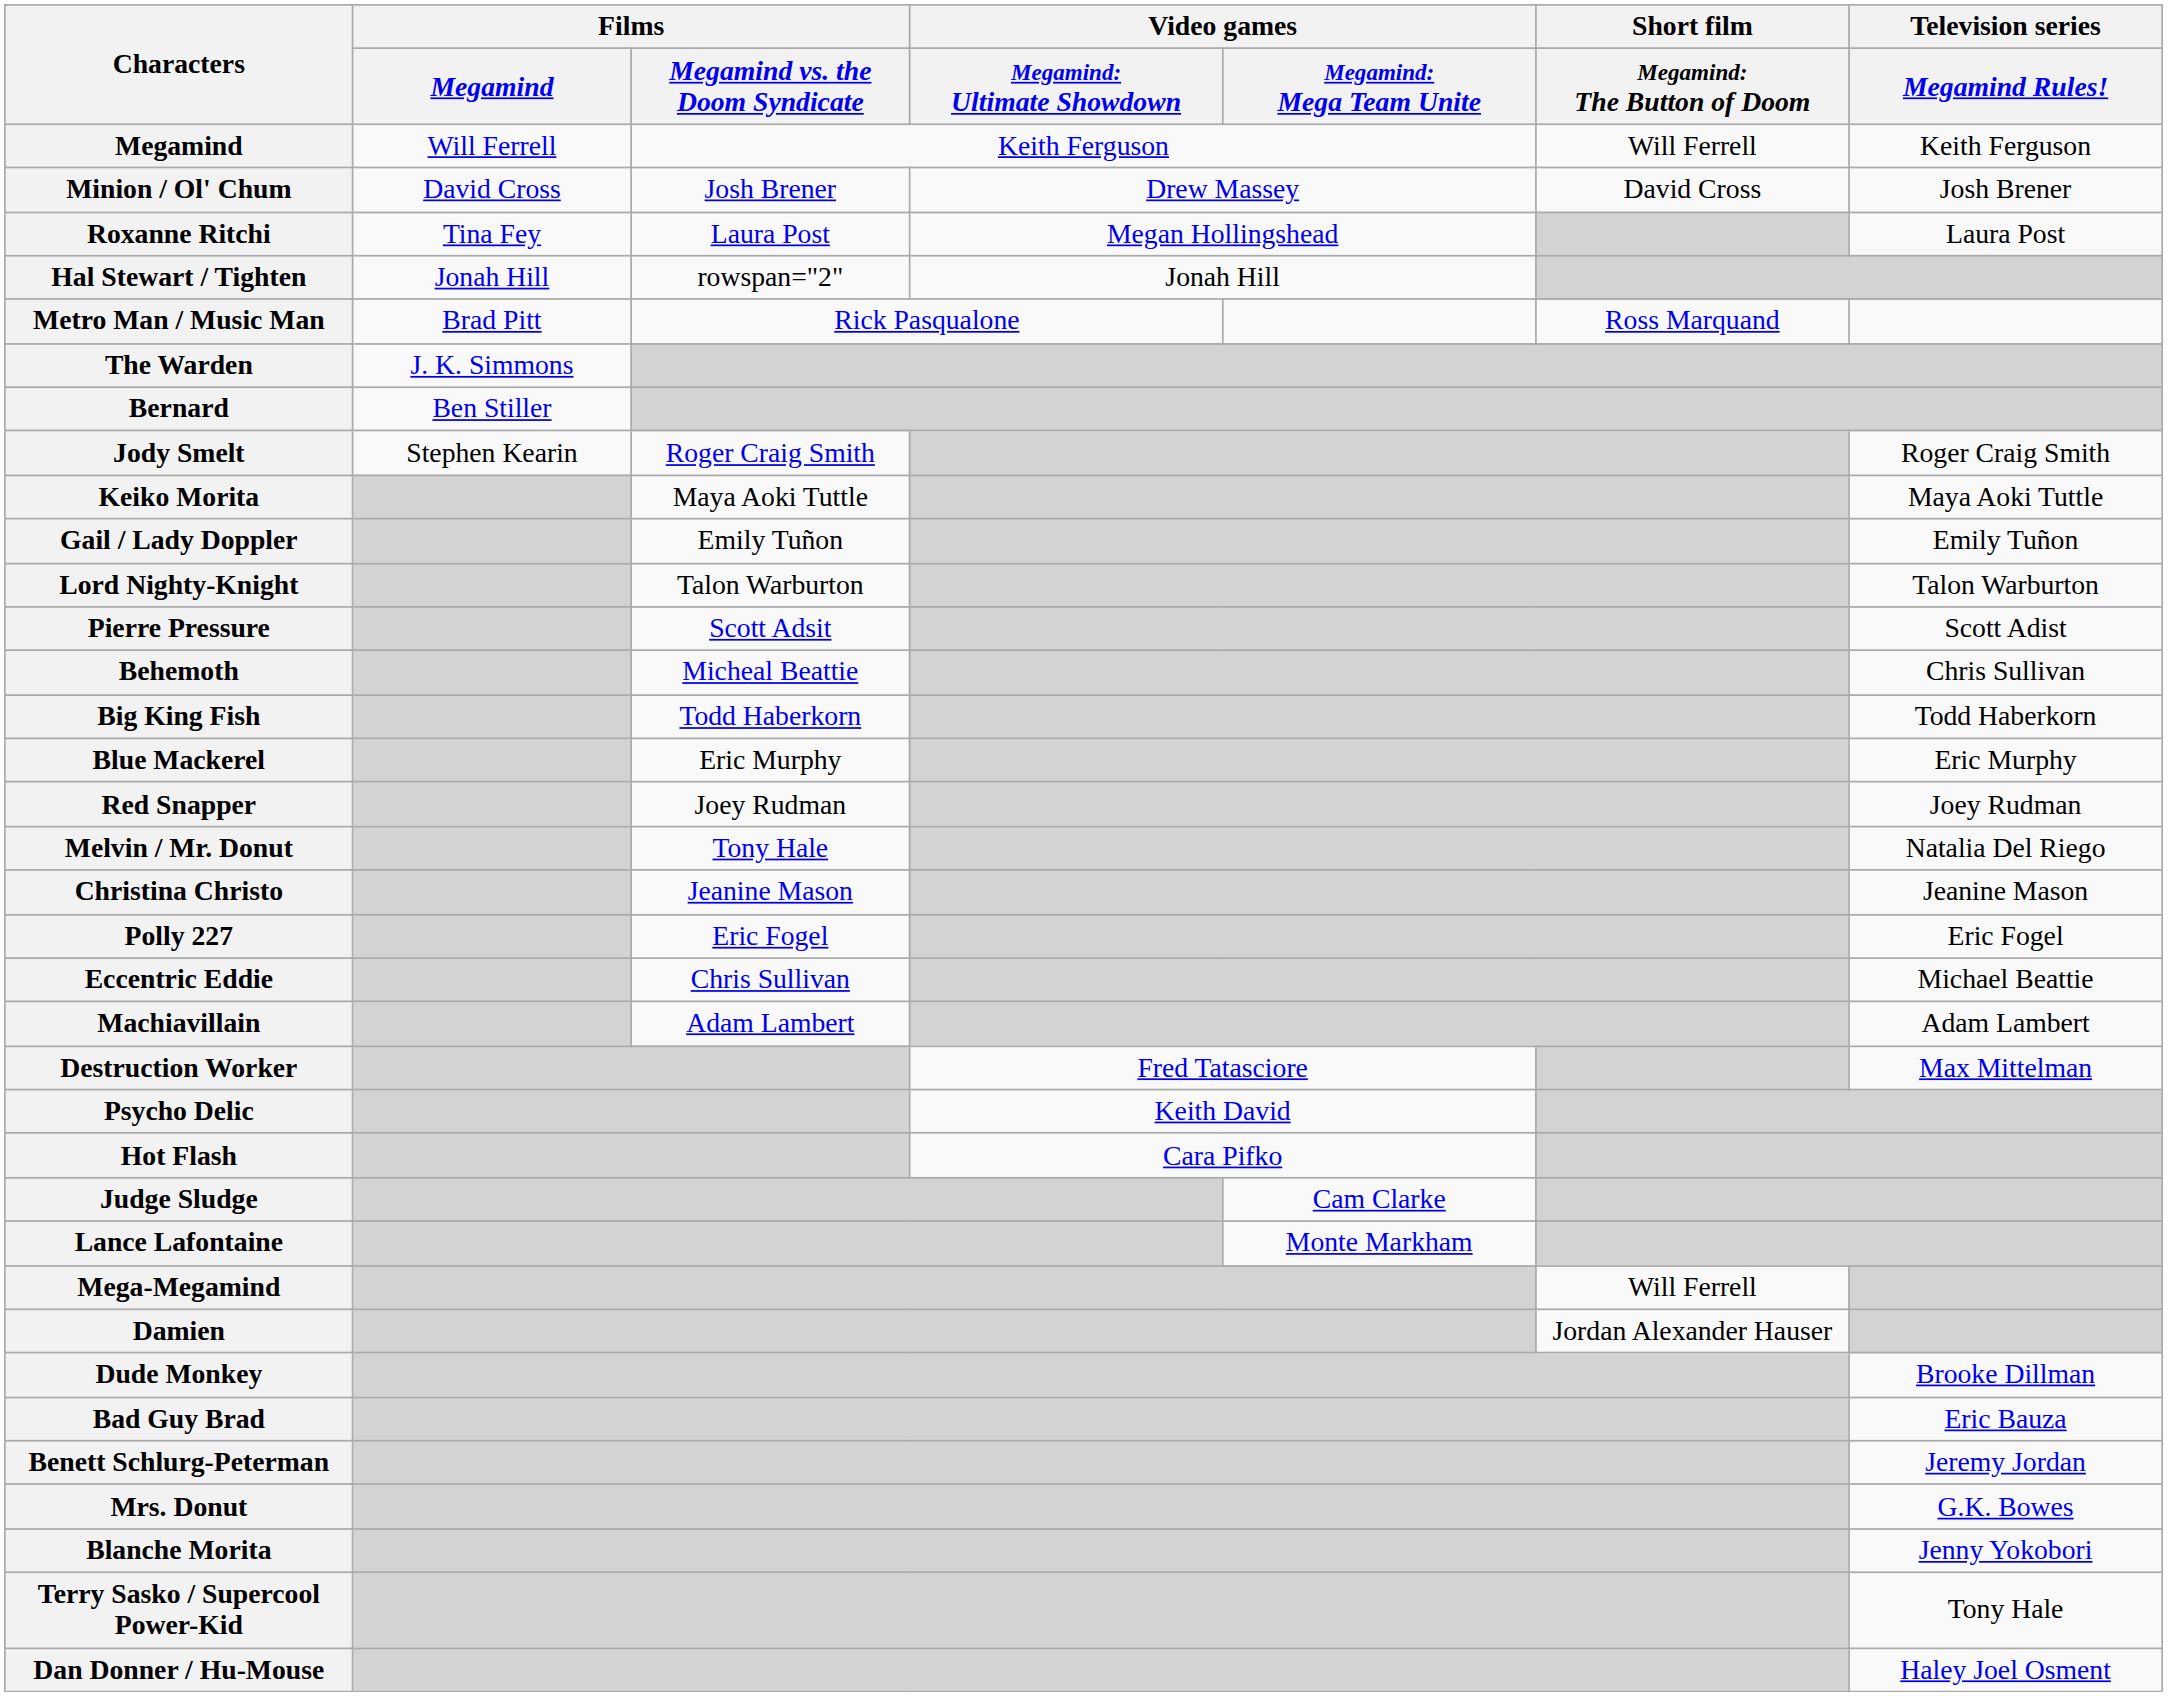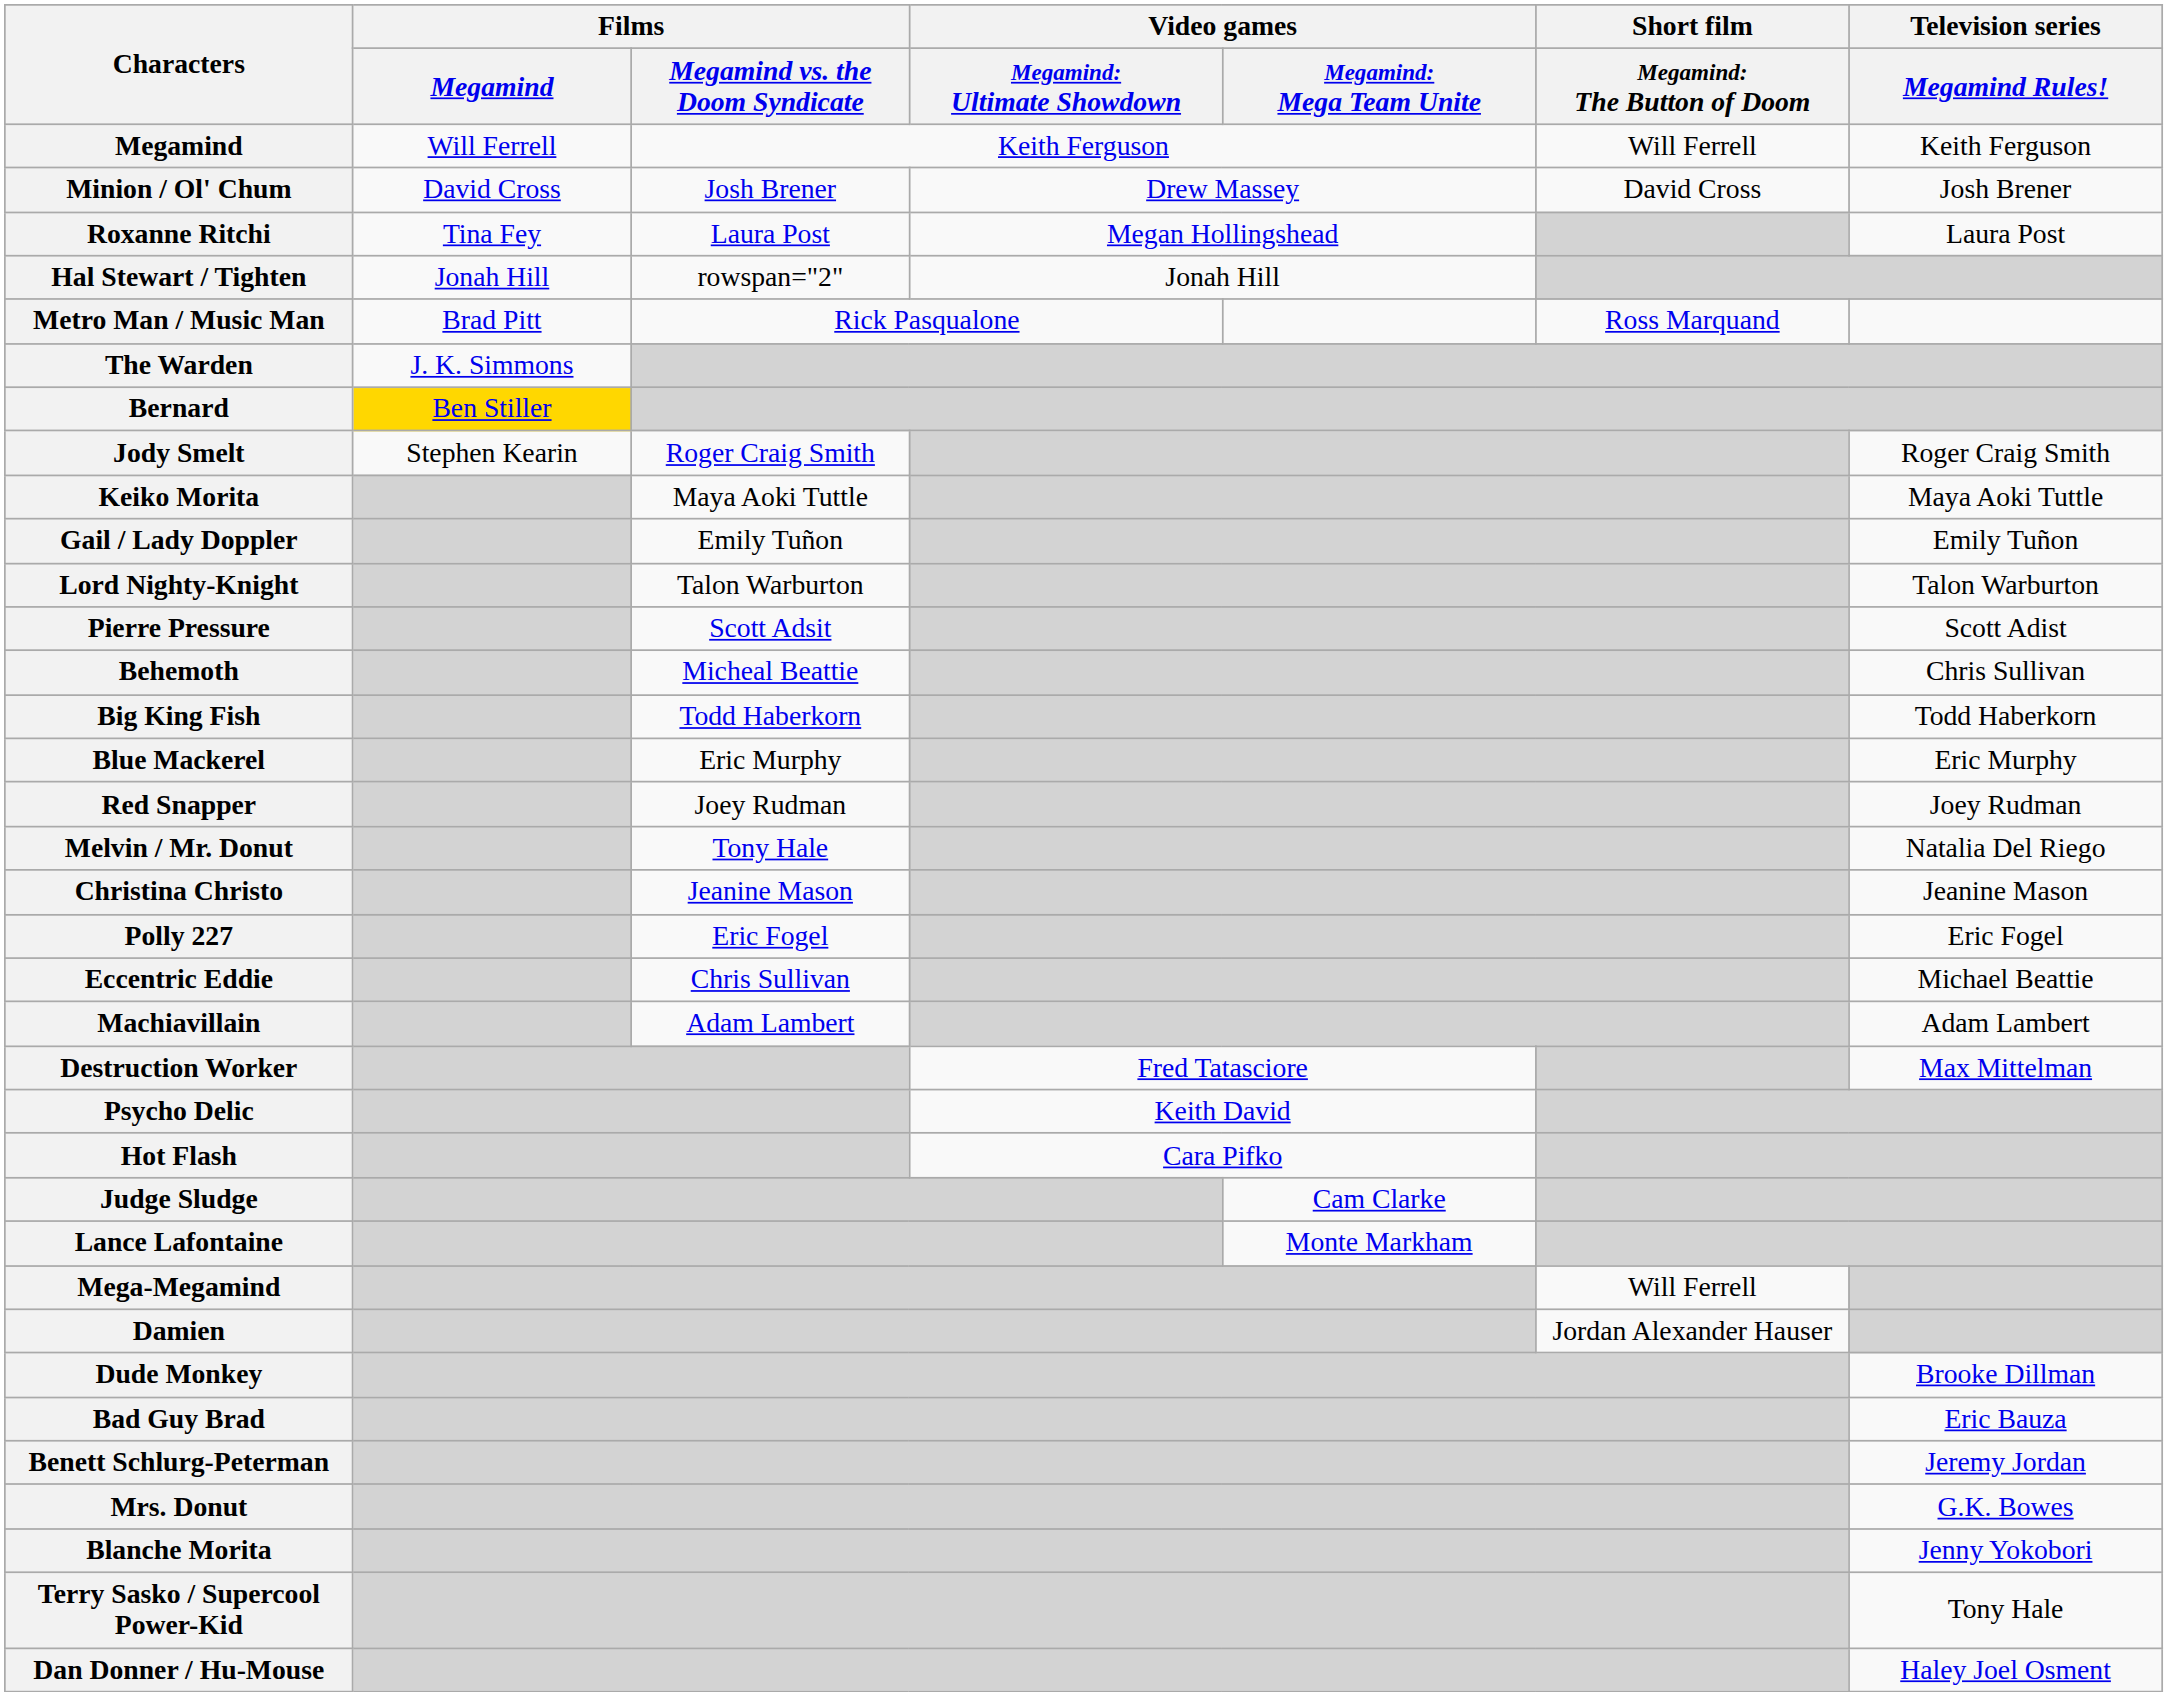(492, 408) no background -> (492, 408) gold background
